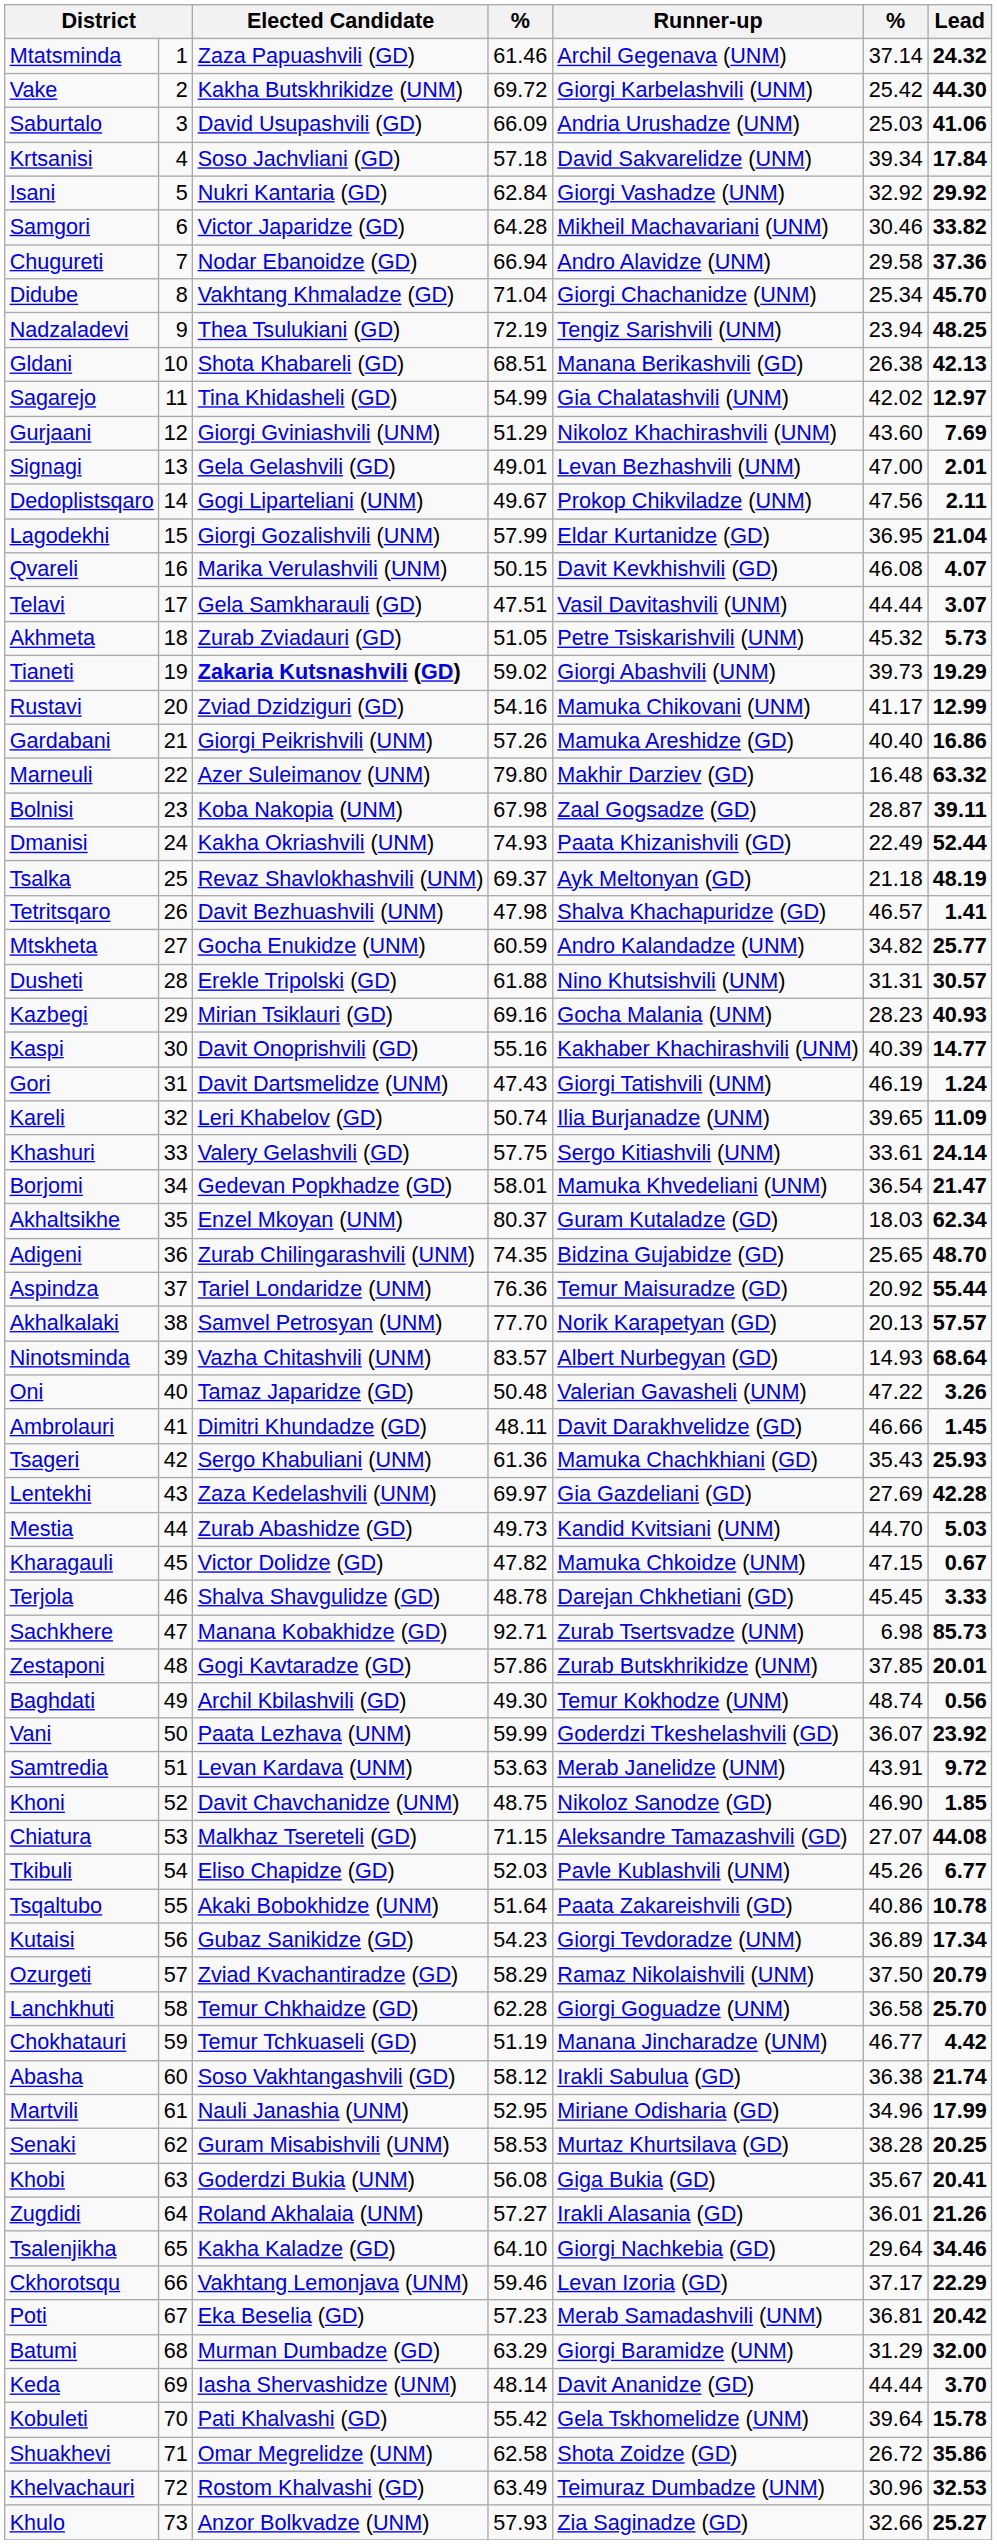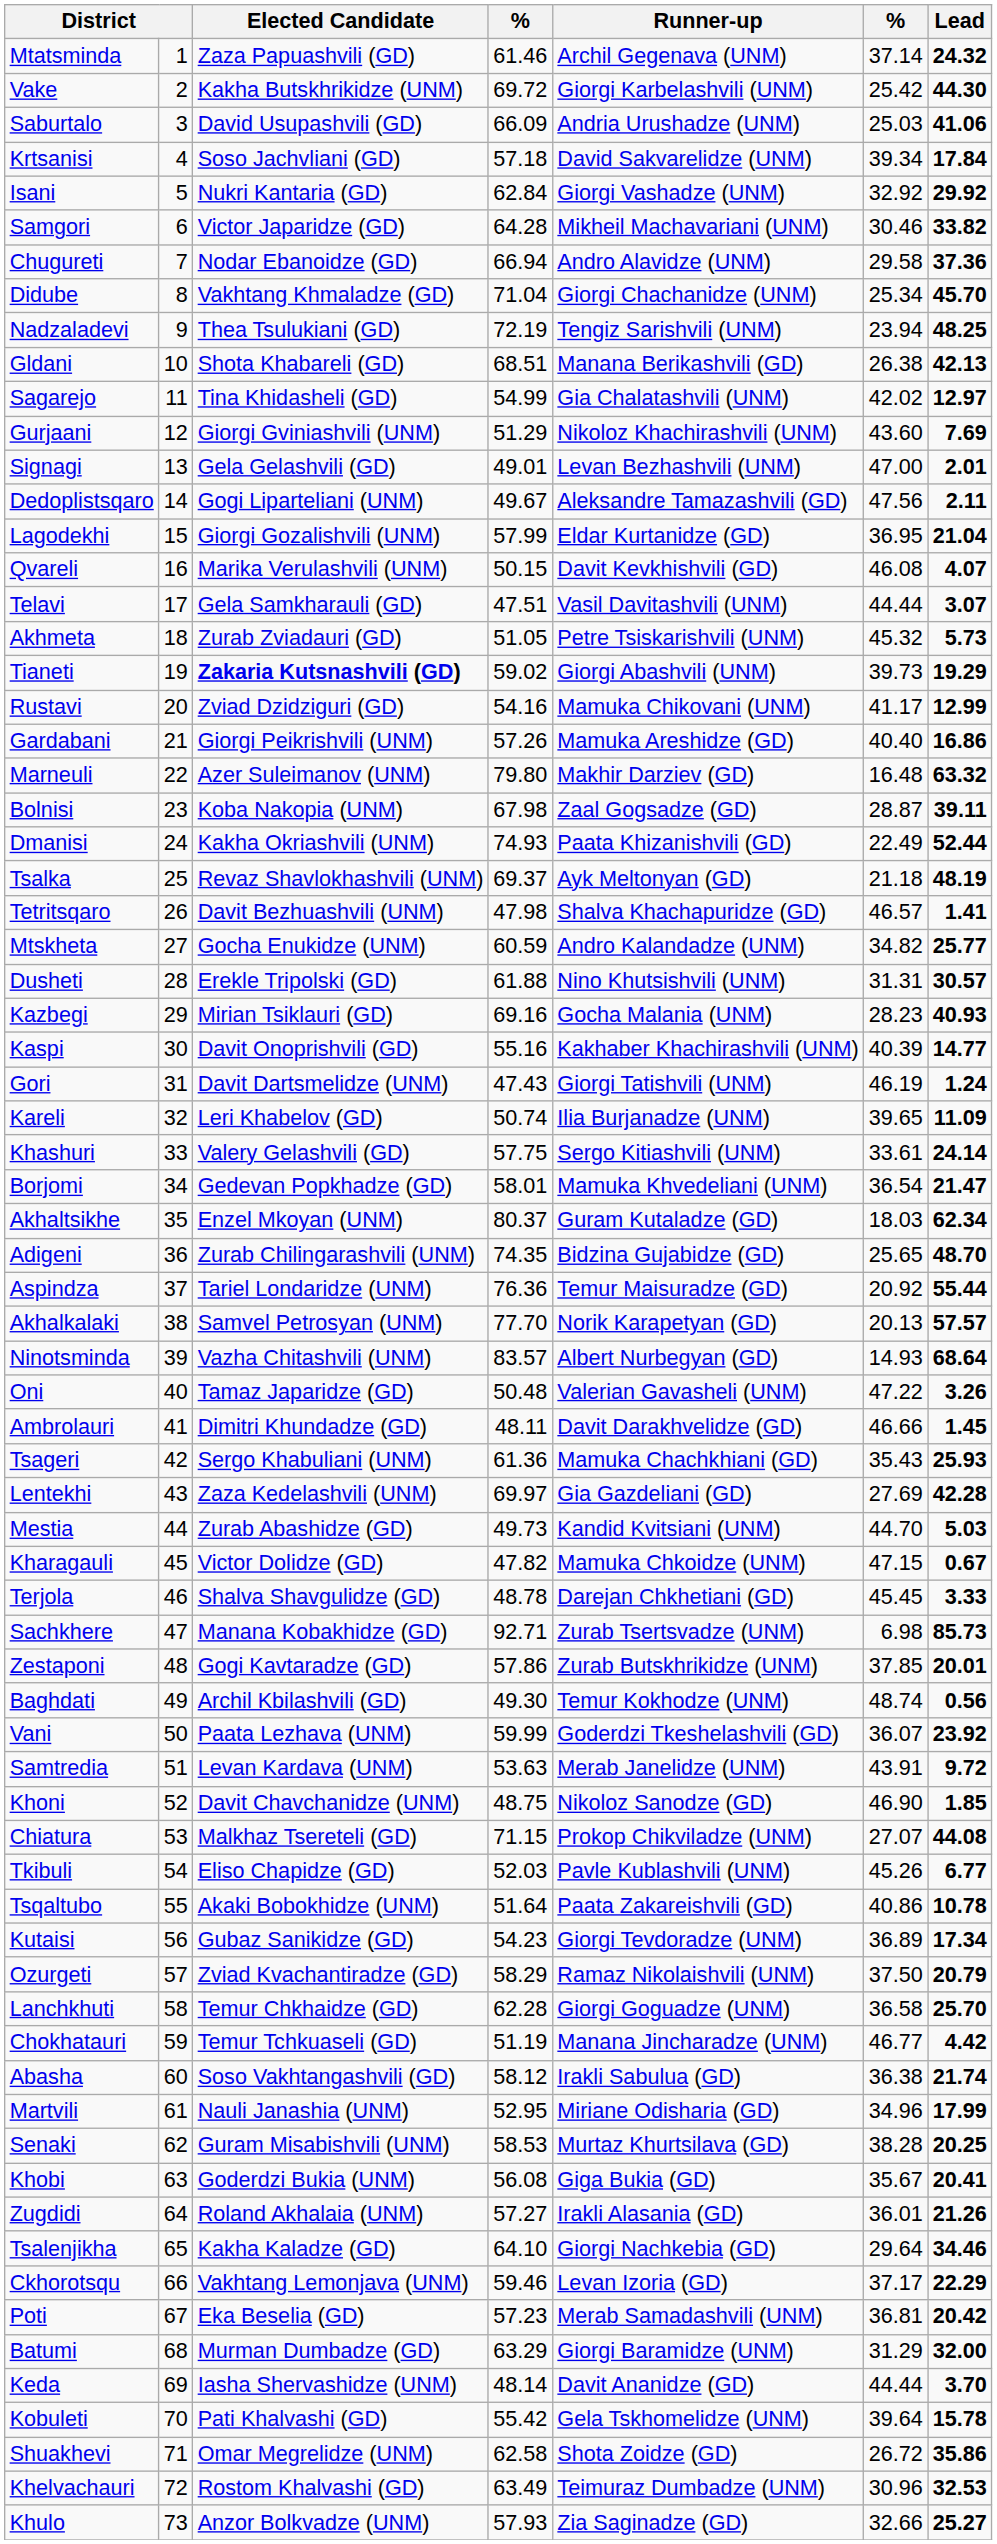(685, 501) Prokop Chikviladze (UNM) -> (702, 501) Aleksandre Tamazashvili (GD)
(702, 1837) Aleksandre Tamazashvili (GD) -> (685, 1837) Prokop Chikviladze (UNM)
